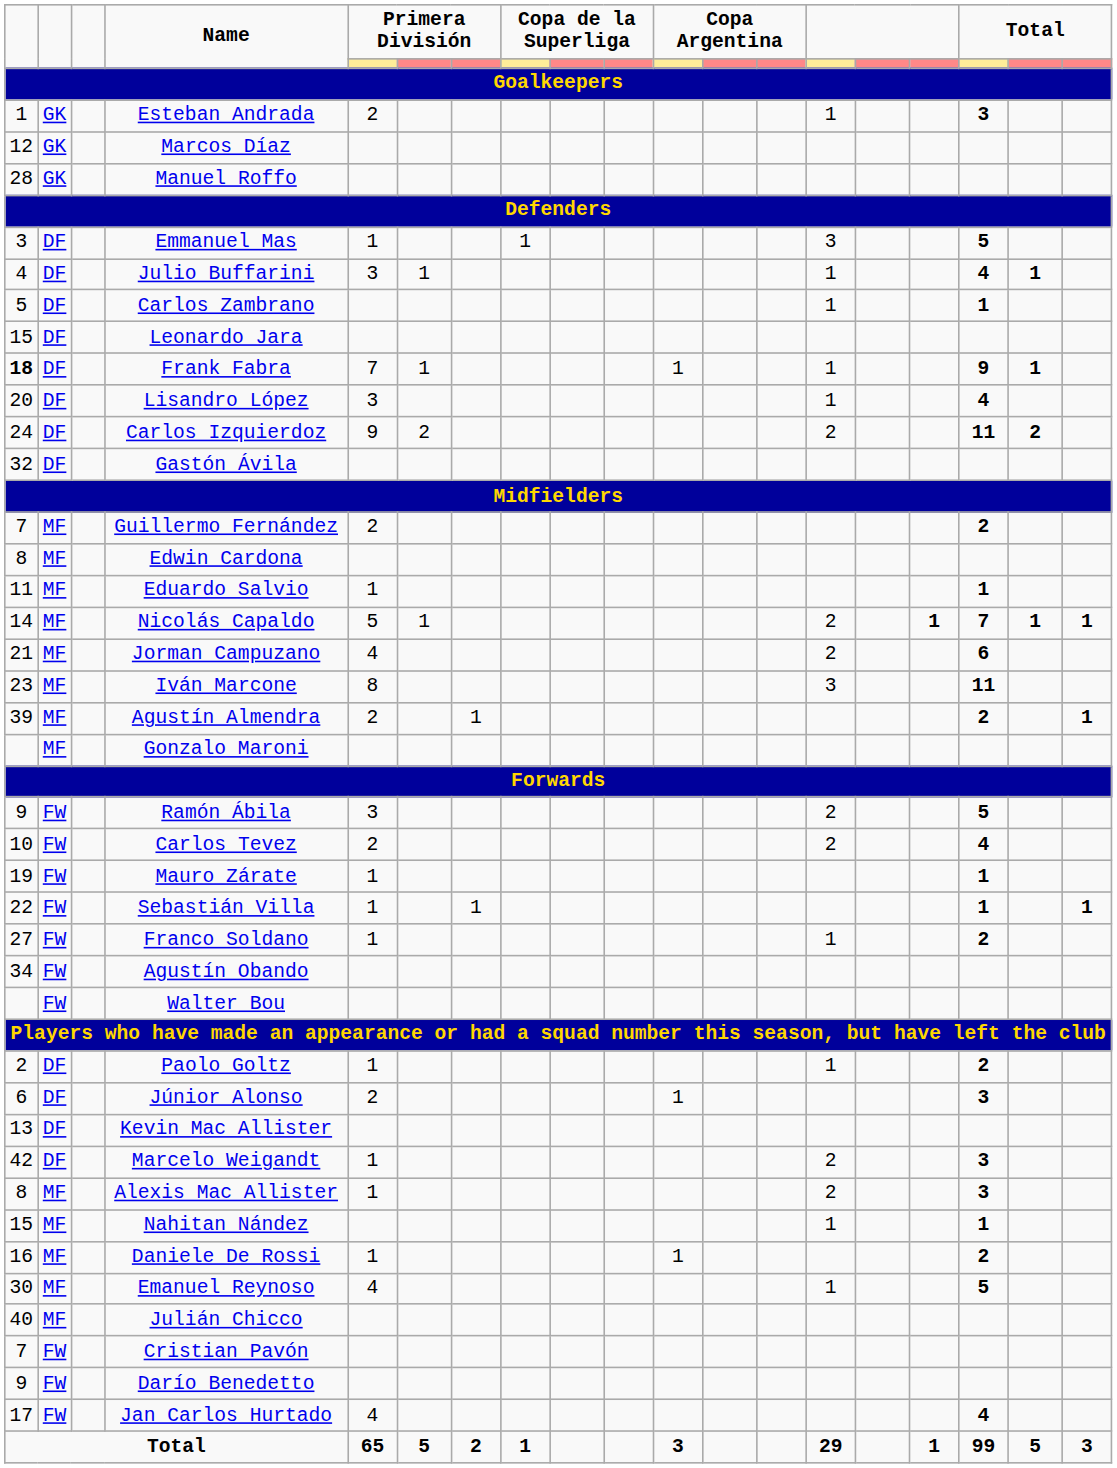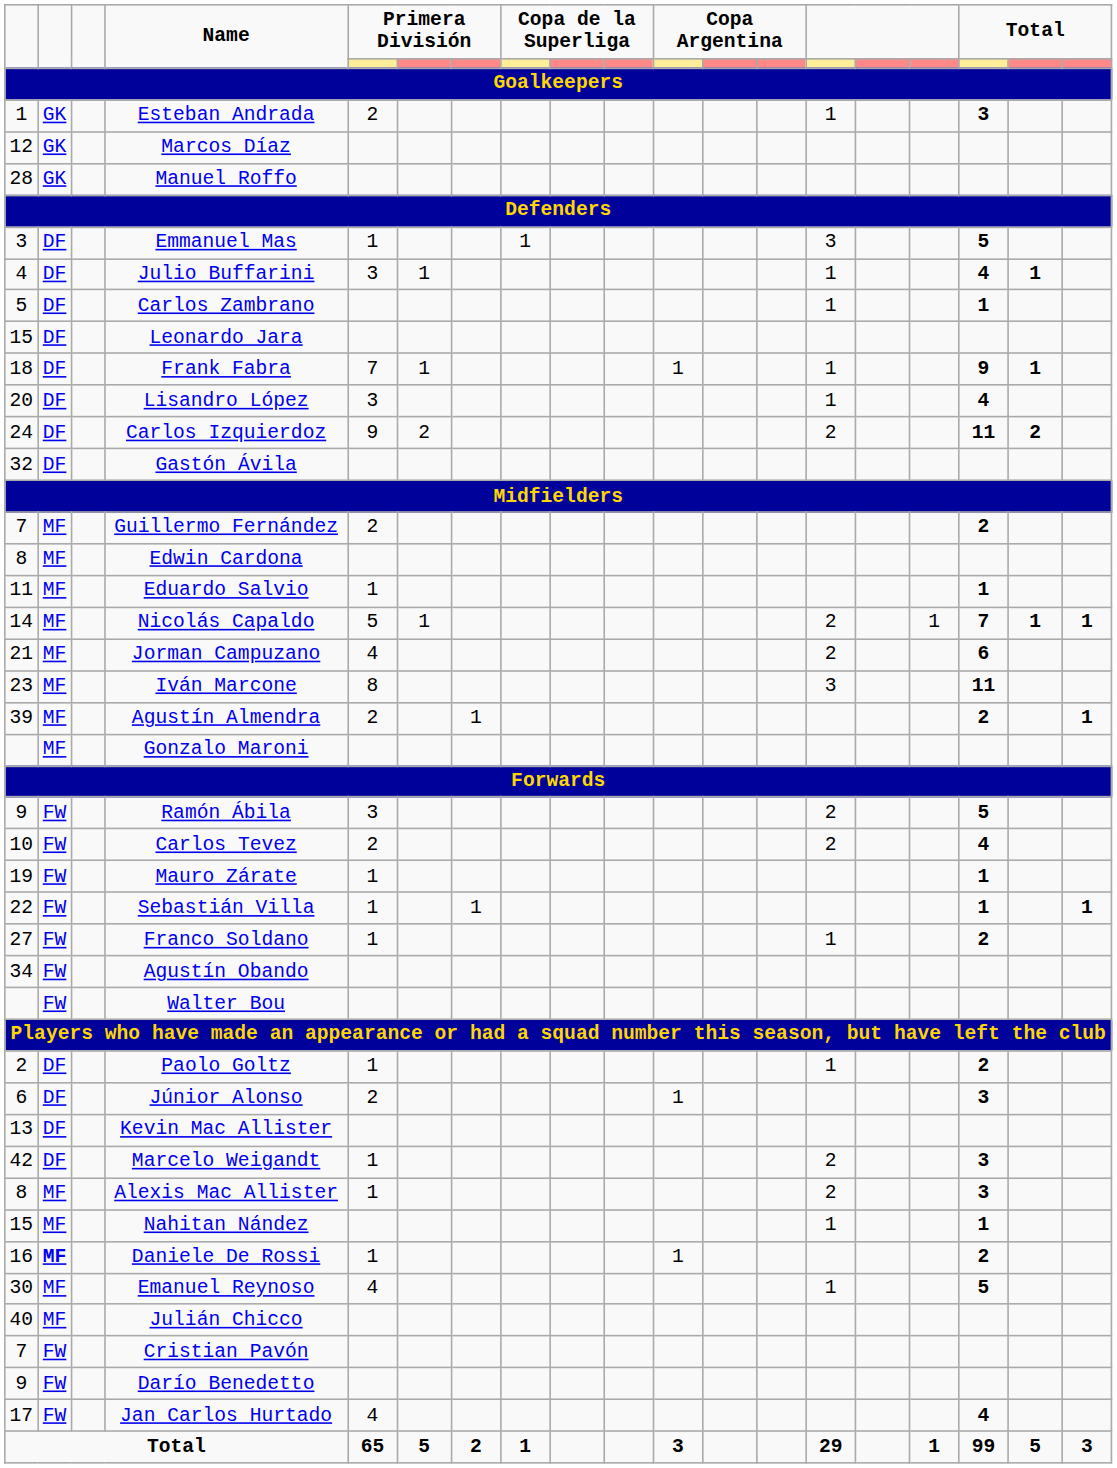(21, 370) bold -> (21, 370) normal
(934, 623) bold -> (934, 623) normal
(55, 1257) normal -> (55, 1257) bold
